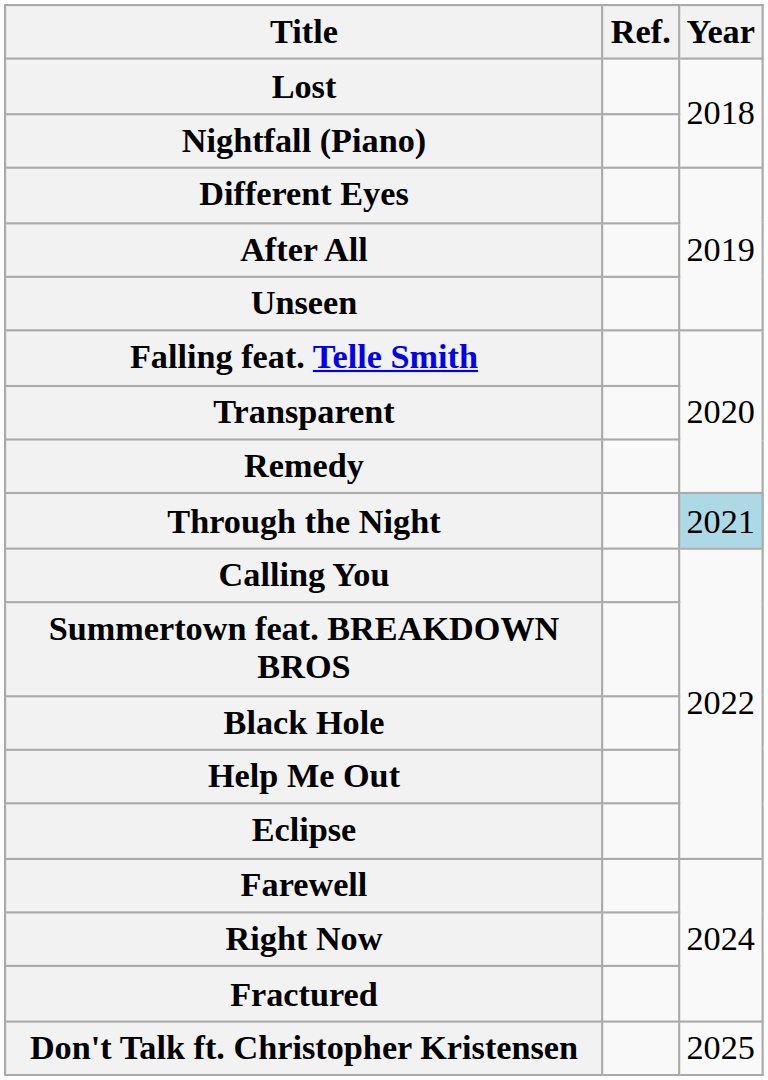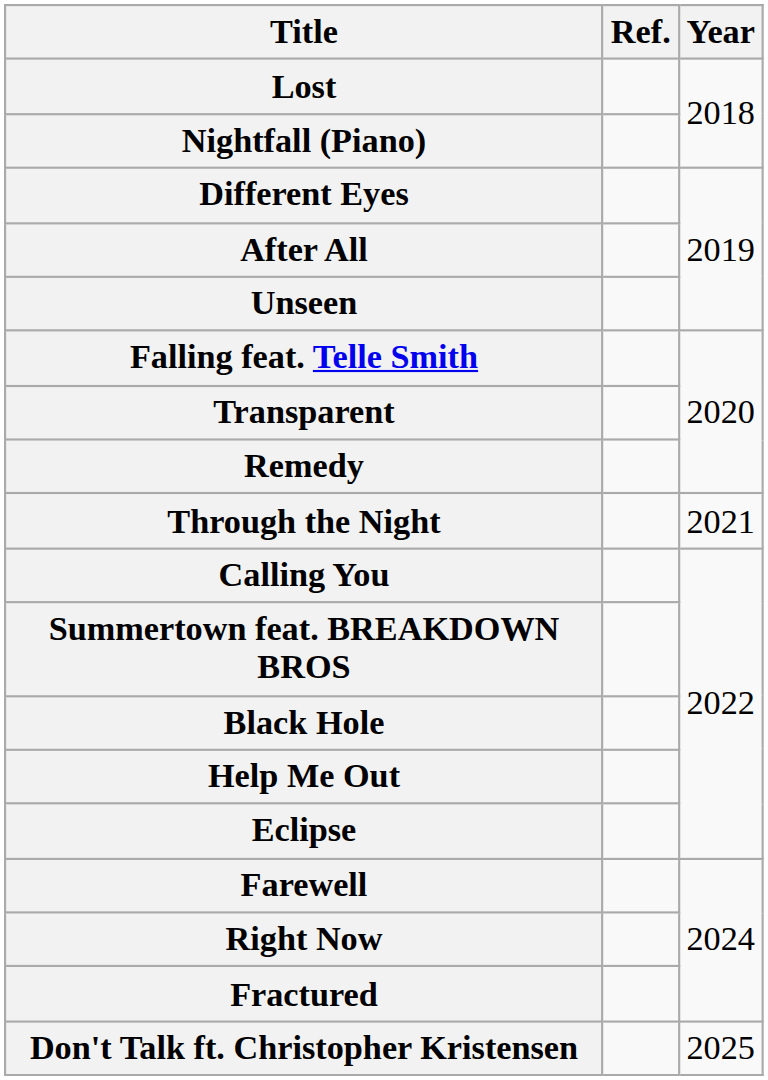(721, 520) lightblue background -> (721, 520) no background
